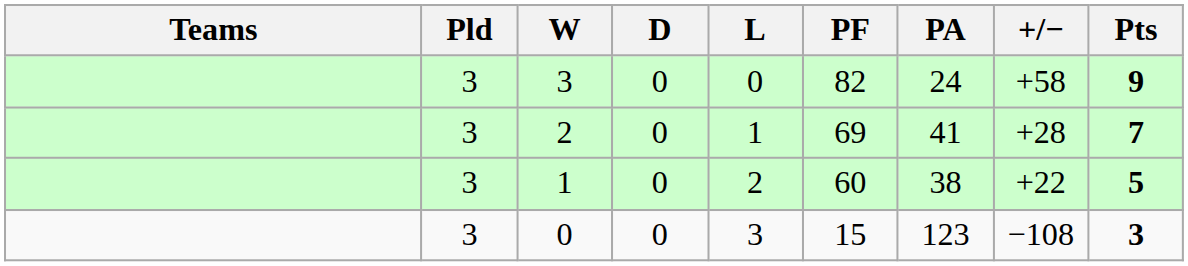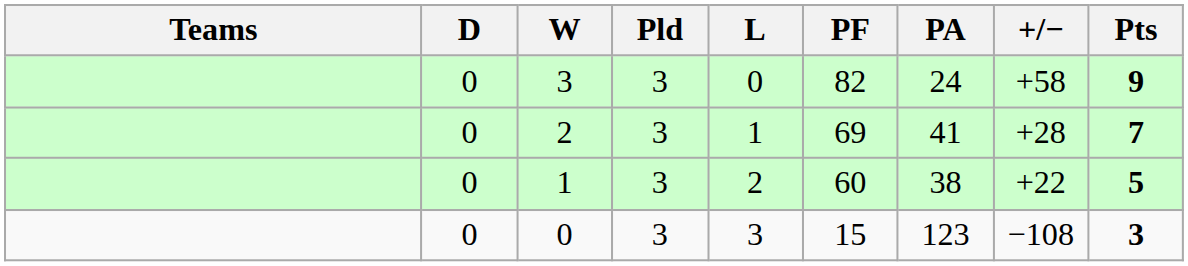columns swapped: (469, 30) <-> (660, 30)
